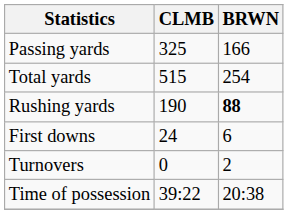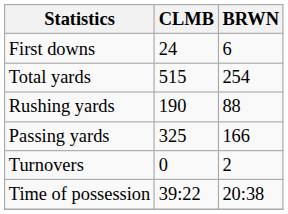rows swapped: (52, 135) <-> (59, 48)
(232, 106) bold -> (232, 106) normal
